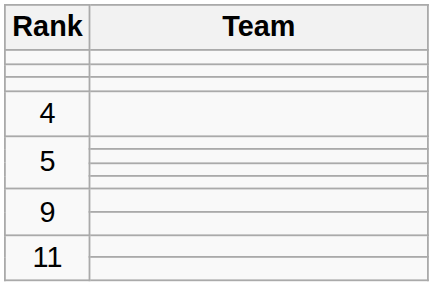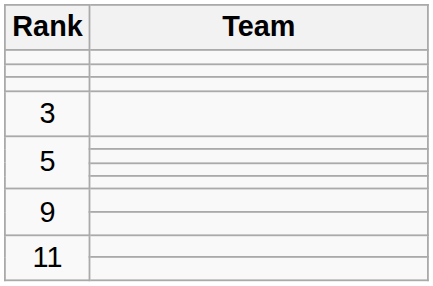(48, 112) 4 -> (48, 112) 3
